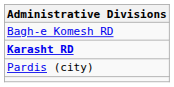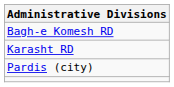(40, 49) bold -> (40, 49) normal
